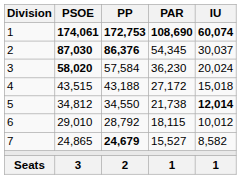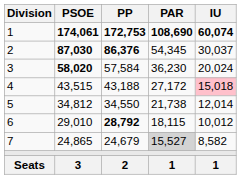(216, 86) no background -> (216, 86) pink background
(216, 104) bold -> (216, 104) normal
(122, 123) normal -> (122, 123) bold
(122, 141) bold -> (122, 141) normal
(169, 141) no background -> (169, 141) lightgrey background
